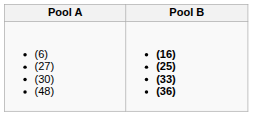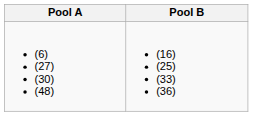(187, 73) bold -> (187, 73) normal
